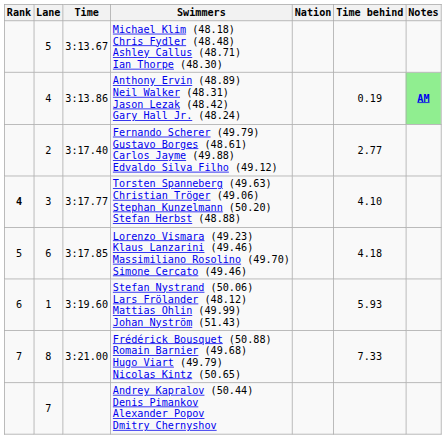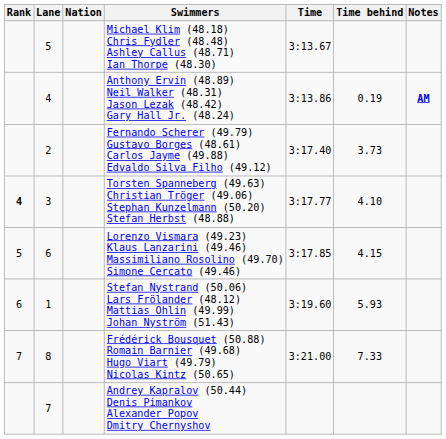columns swapped: (313, 13) <-> (87, 13)
(423, 98) lightgreen background -> (423, 98) no background
(370, 150) 2.77 -> (370, 150) 3.73
(370, 253) 4.18 -> (370, 253) 4.15
